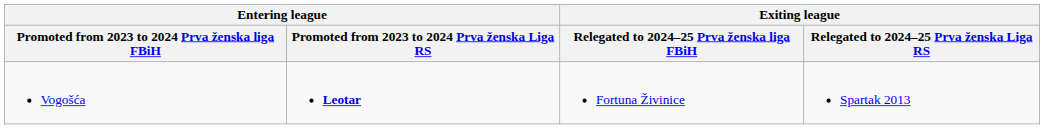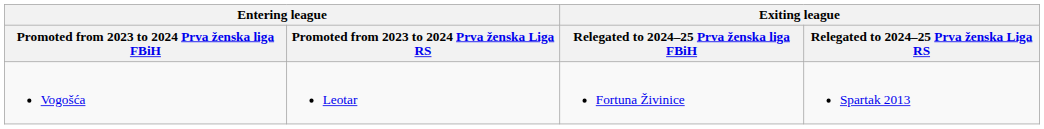(423, 100) bold -> (423, 100) normal
